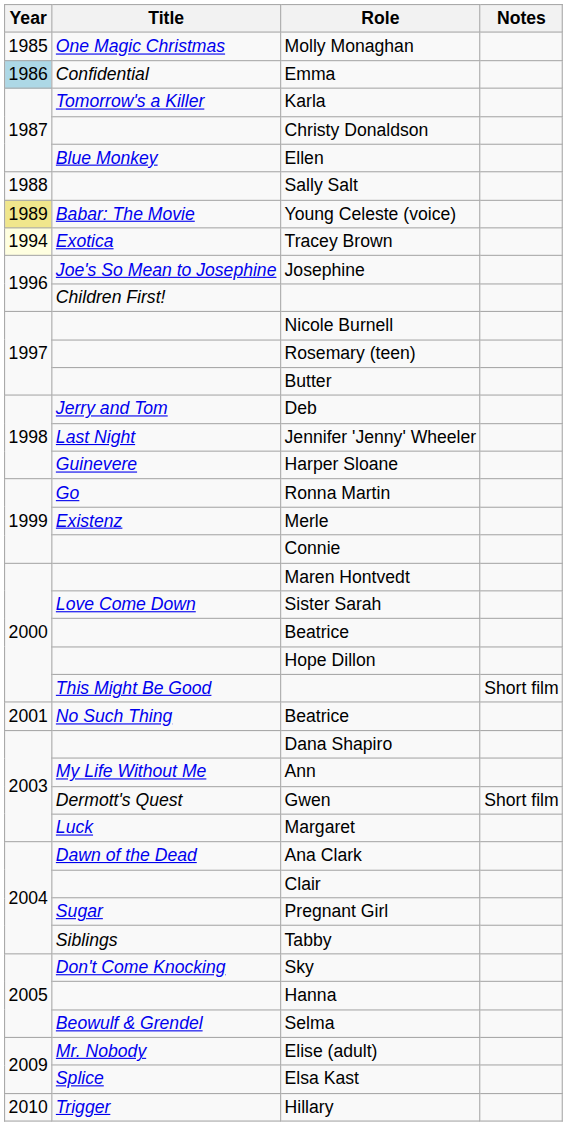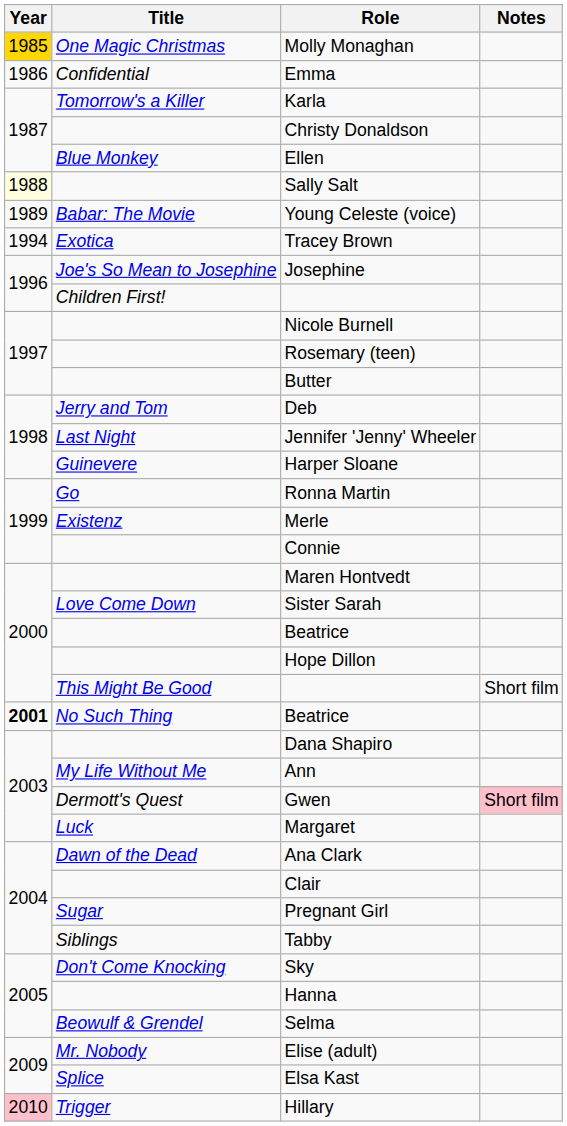(28, 46) no background -> (28, 46) gold background
(28, 74) lightblue background -> (28, 74) no background
(28, 185) no background -> (28, 185) lightyellow background
(28, 213) khaki background -> (28, 213) no background
(28, 241) lightyellow background -> (28, 241) no background
(28, 716) normal -> (28, 716) bold
(521, 800) no background -> (521, 800) pink background
(28, 1107) no background -> (28, 1107) pink background
